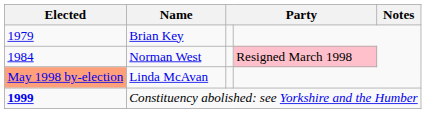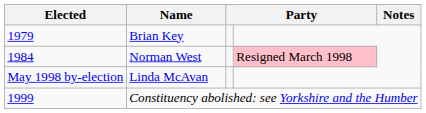(65, 77) lightsalmon background -> (65, 77) no background
(21, 98) bold -> (21, 98) normal
